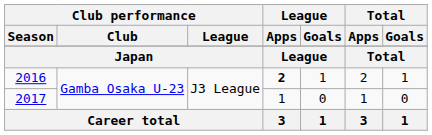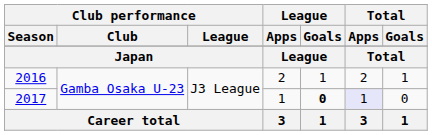(282, 78) bold -> (282, 78) normal
(323, 99) normal -> (323, 99) bold
(364, 99) no background -> (364, 99) lavender background
